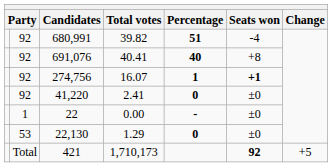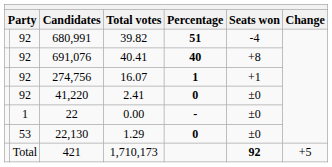(254, 76) bold -> (254, 76) normal
